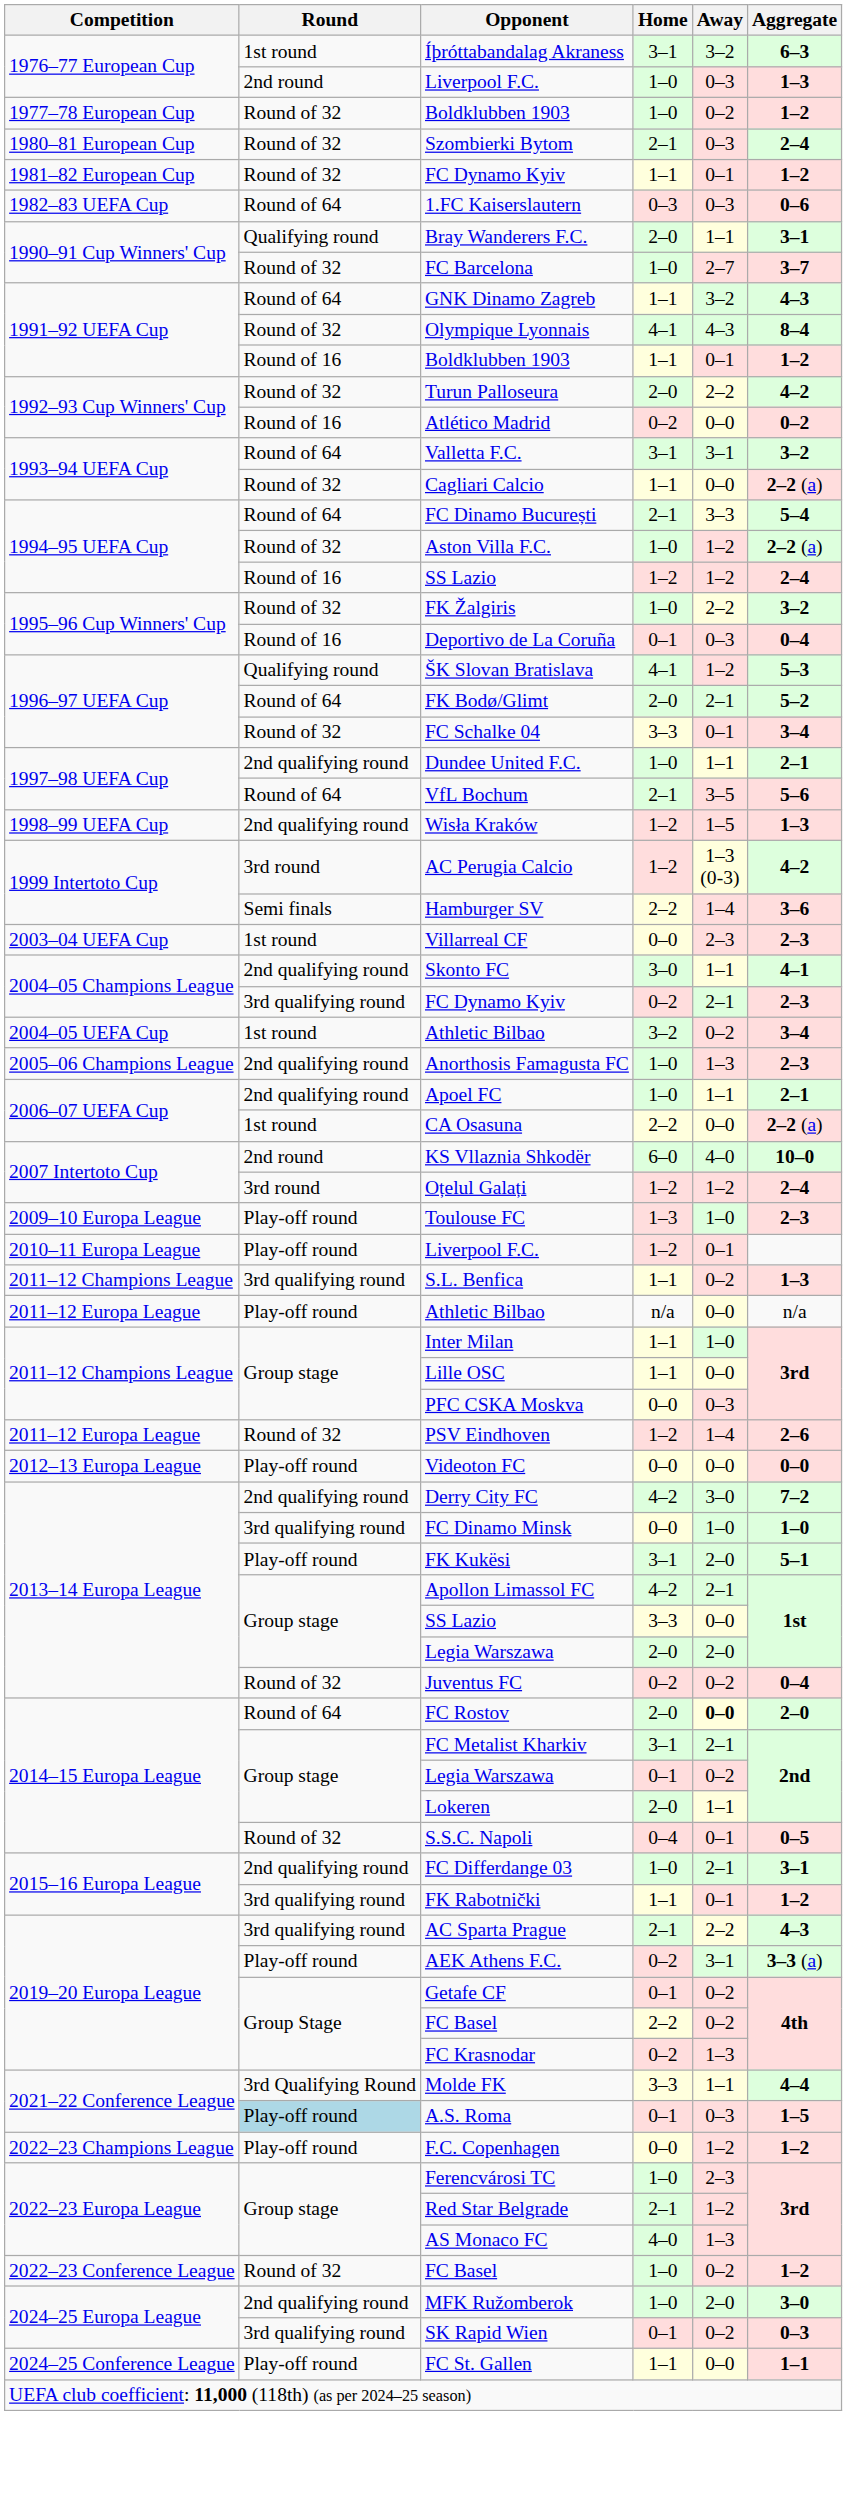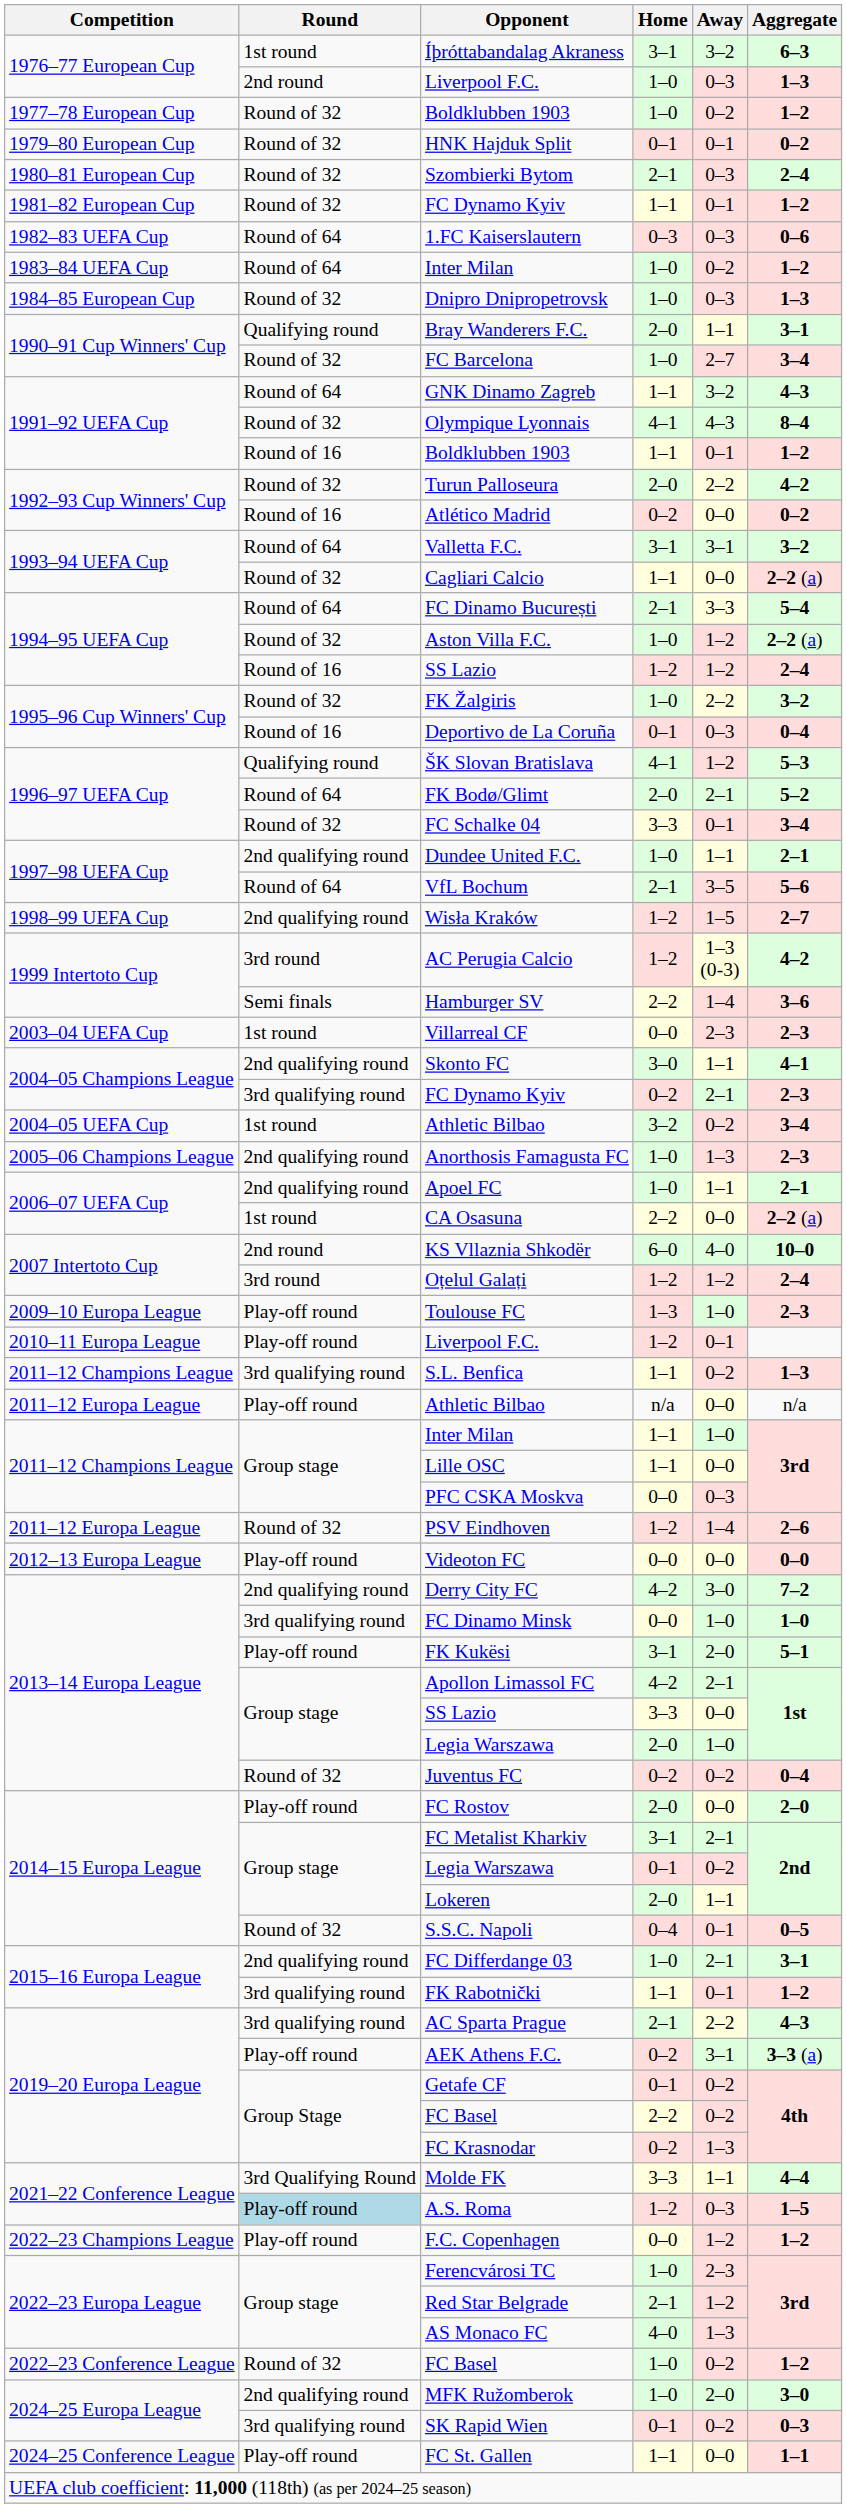+ row: (102, 143)
+ row: (89, 267)
+ row: (102, 298)
(795, 267) 3–7 -> (795, 360) 3–4
(795, 824) 1–3 -> (795, 917) 2–7
(720, 1651) 2–0 -> (720, 1744) 1–0
(292, 1713) Round of 64 -> (301, 1806) Play-off round
(720, 1713) bold -> (720, 1806) normal
(663, 2116) 0–1 -> (663, 2208) 1–2
